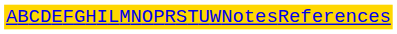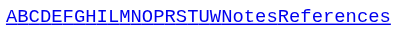(198, 17) gold background -> (198, 17) no background
